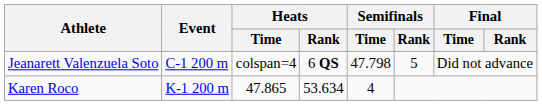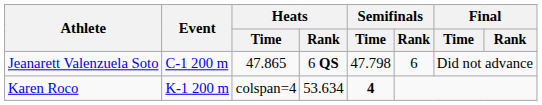(266, 64) colspan=4 -> (266, 64) 47.865
(414, 64) 5 -> (414, 64) 6
(266, 88) 47.865 -> (266, 88) colspan=4
(371, 88) normal -> (371, 88) bold
